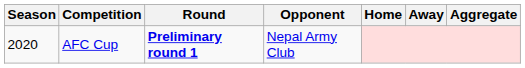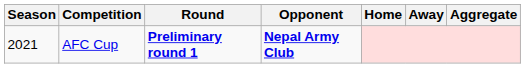(23, 44) 2020 -> (23, 44) 2021
(302, 44) normal -> (301, 44) bold
